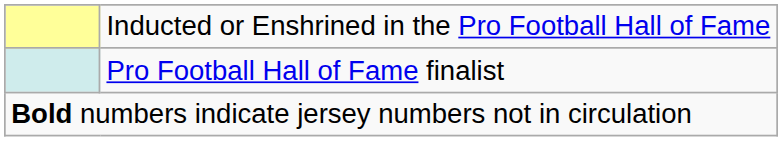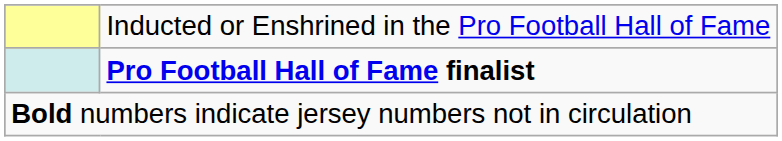(305, 69) normal -> (321, 69) bold
